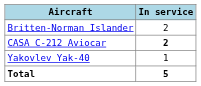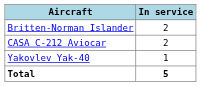(166, 43) bold -> (166, 43) normal
